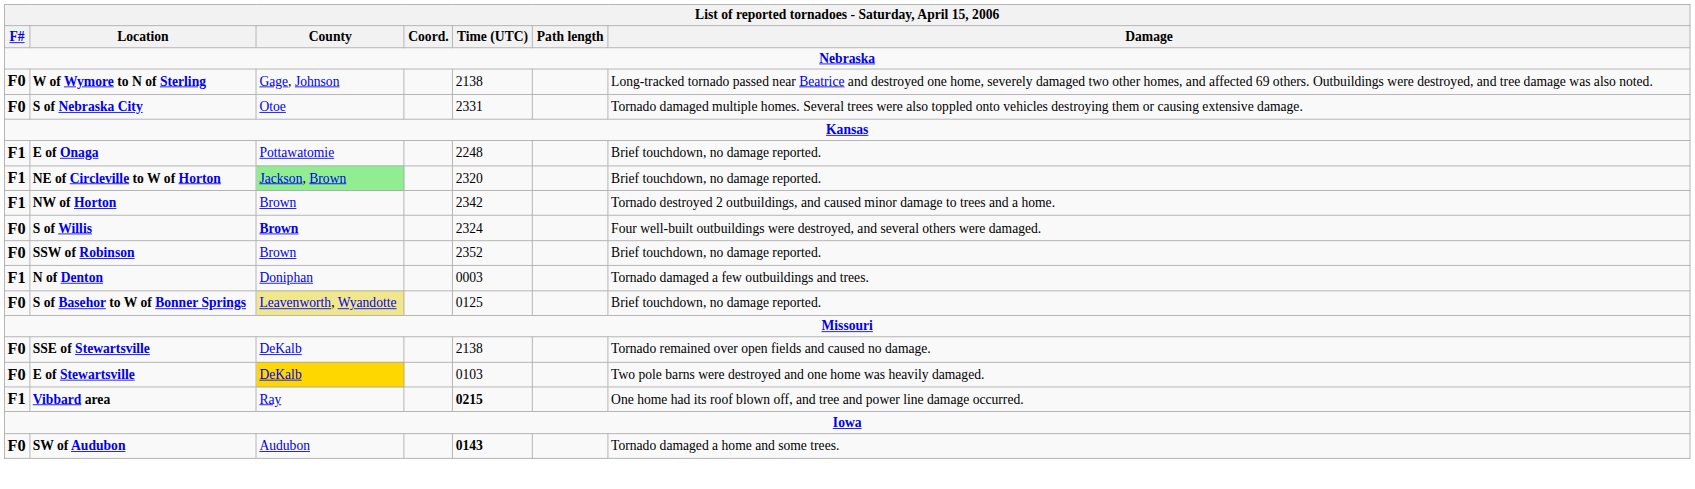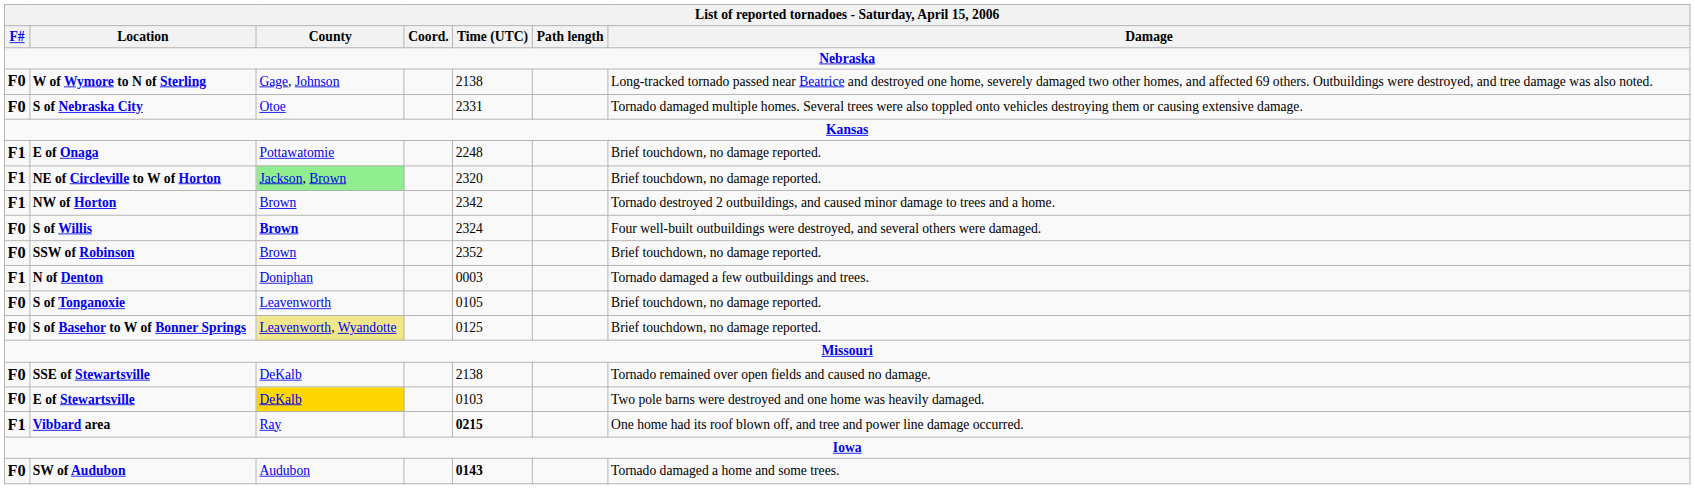+ row: (79, 303)
